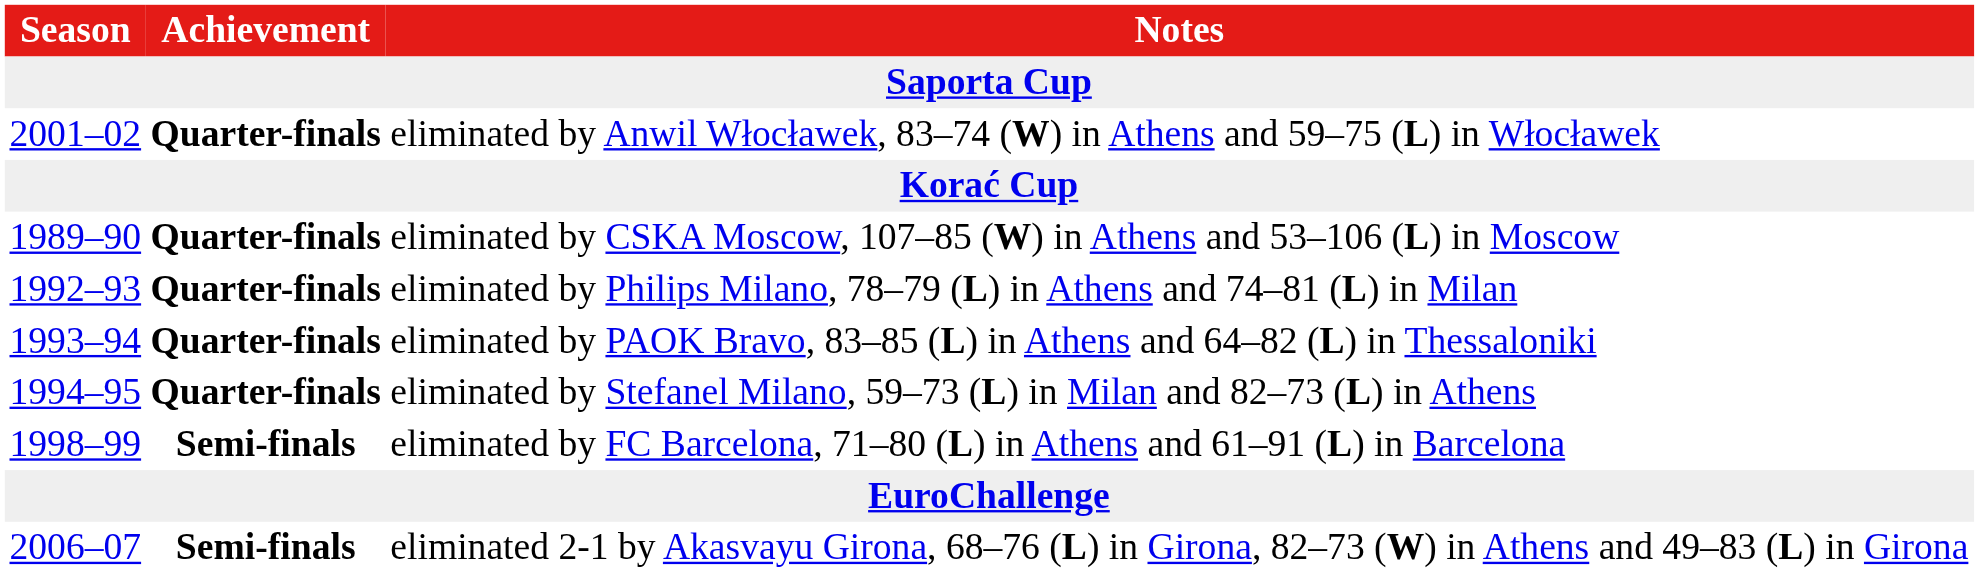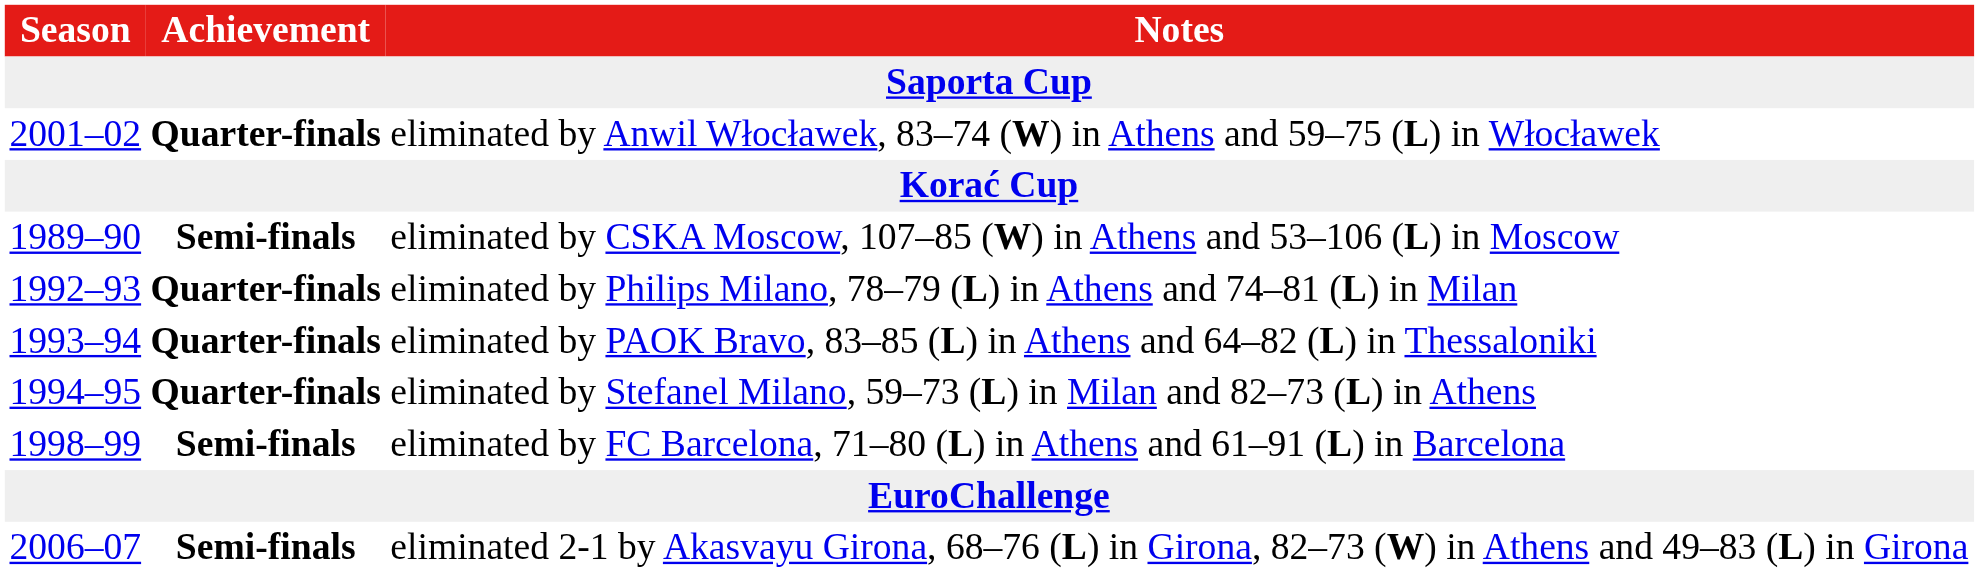(266, 236) Quarter-finals -> (266, 236) Semi-finals
